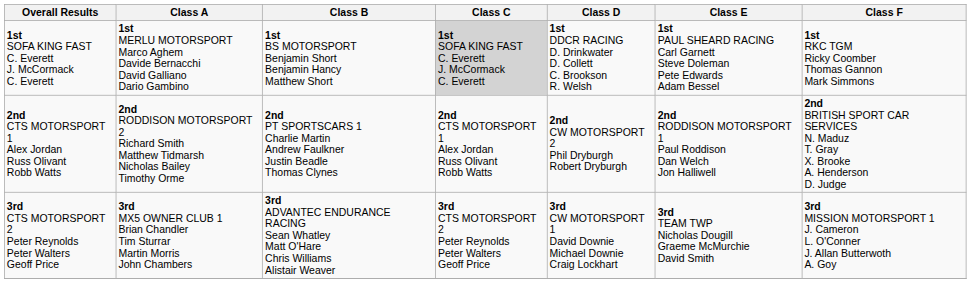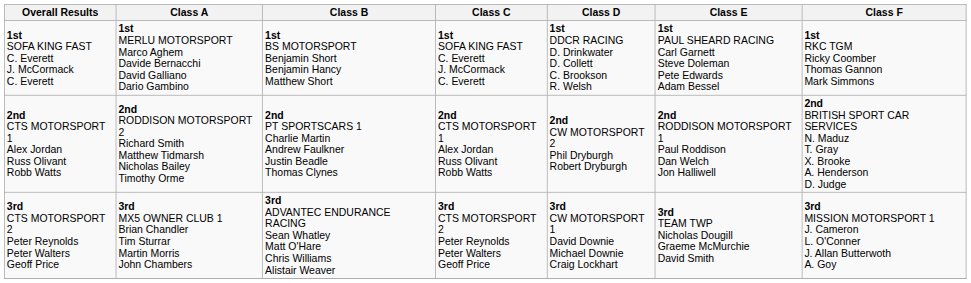(480, 58) lightgrey background -> (480, 58) no background
